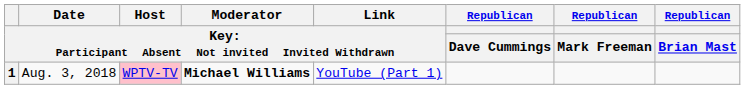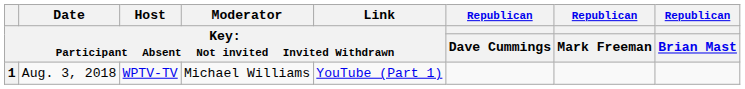(150, 73) pink background -> (150, 73) no background
(247, 73) bold -> (247, 73) normal
